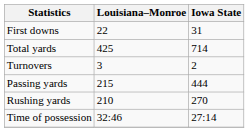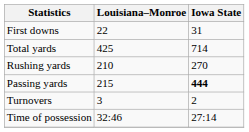rows swapped: (39, 100) <-> (29, 65)
(200, 83) normal -> (200, 83) bold
